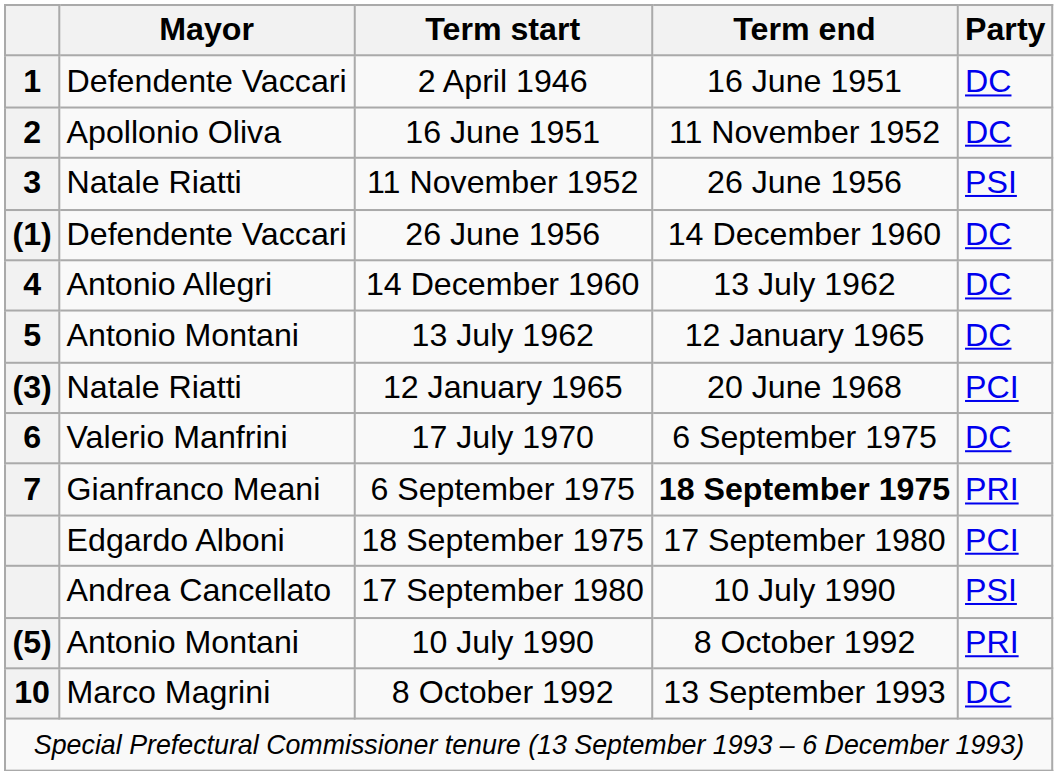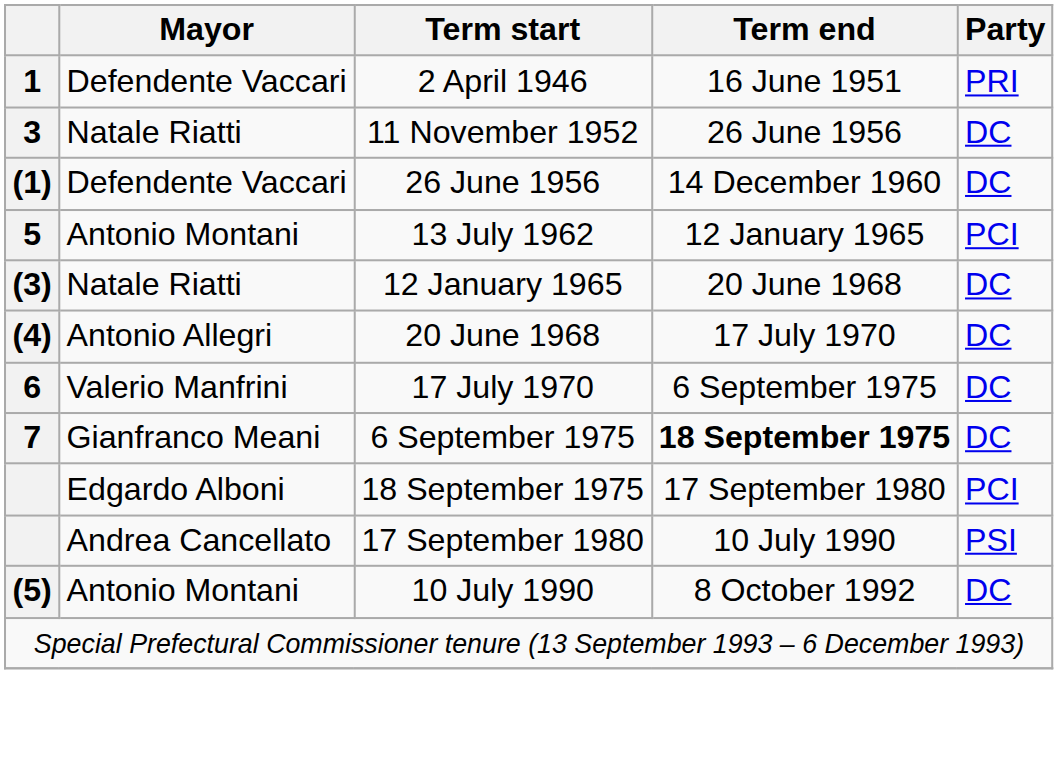(988, 81) DC -> (992, 81) PRI
- row: (32, 132)
(991, 183) PSI -> (988, 132) DC
- row: (32, 285)
(988, 336) DC -> (992, 234) PCI
(992, 387) PCI -> (988, 285) DC
+ row: (32, 336)
(992, 489) PRI -> (988, 438) DC
(992, 642) PRI -> (988, 591) DC
- row: (32, 693)
